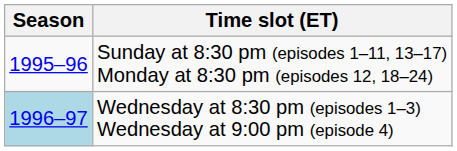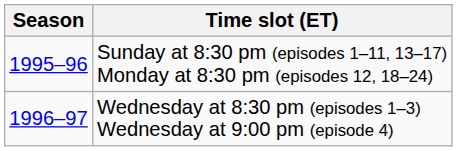(49, 118) lightblue background -> (49, 118) no background
